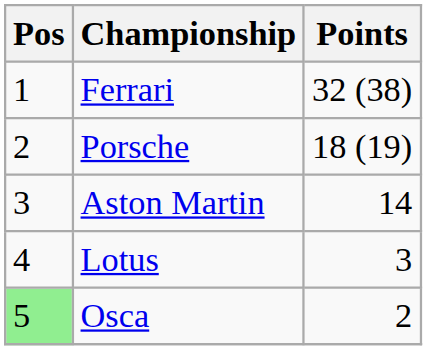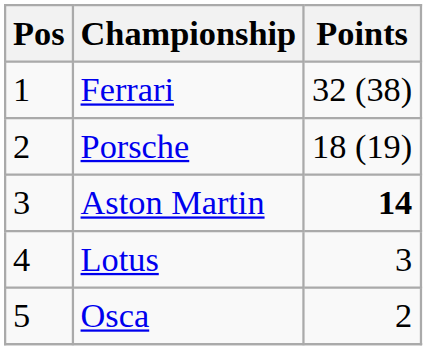(395, 202) normal -> (395, 202) bold
(22, 316) lightgreen background -> (22, 316) no background
